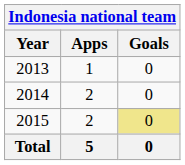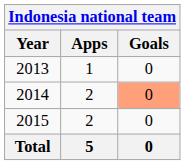(149, 95) no background -> (149, 95) lightsalmon background
(149, 120) khaki background -> (149, 120) no background
